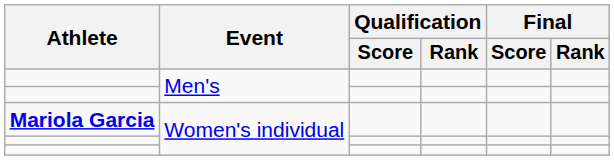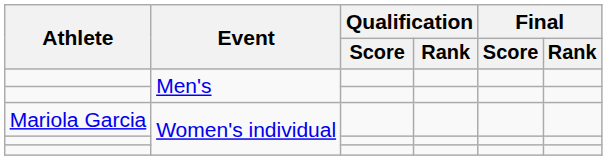(82, 120) bold -> (78, 120) normal
